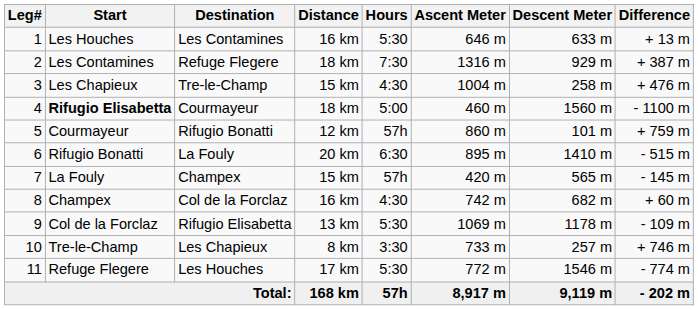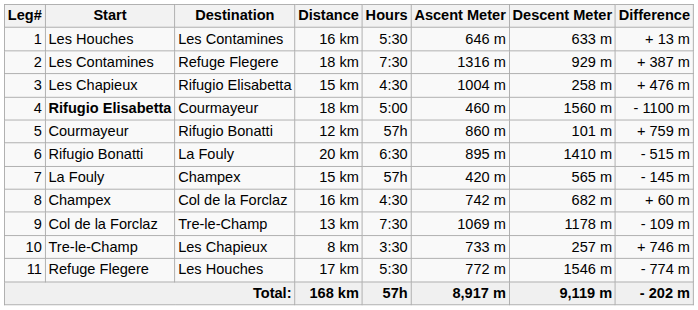(223, 85) Tre-le-Champ -> (235, 85) Rifugio Elisabetta
(235, 223) Rifugio Elisabetta -> (223, 223) Tre-le-Champ
(394, 223) 5:30 -> (394, 223) 7:30
